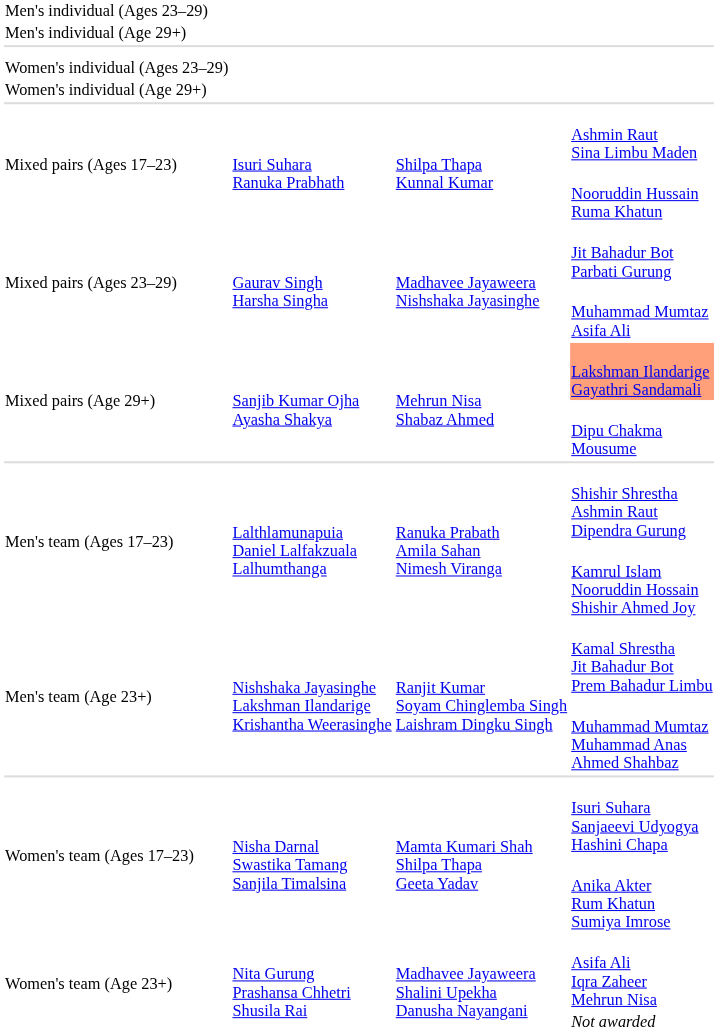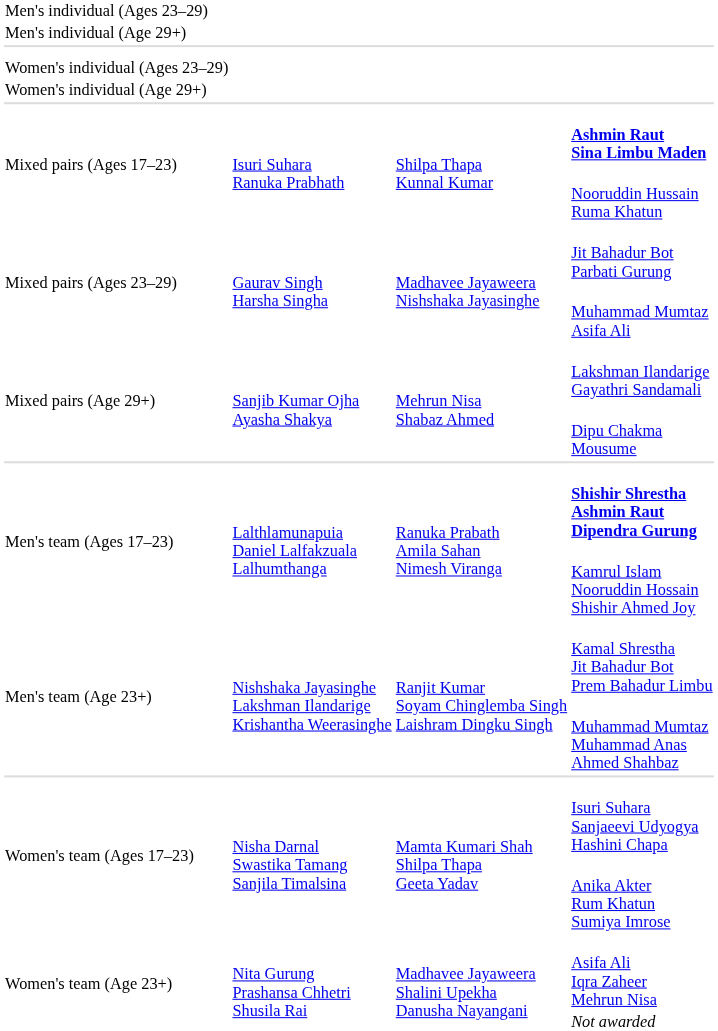(634, 144) normal -> (639, 144) bold
(640, 380) lightsalmon background -> (640, 380) no background
(629, 512) normal -> (634, 512) bold
